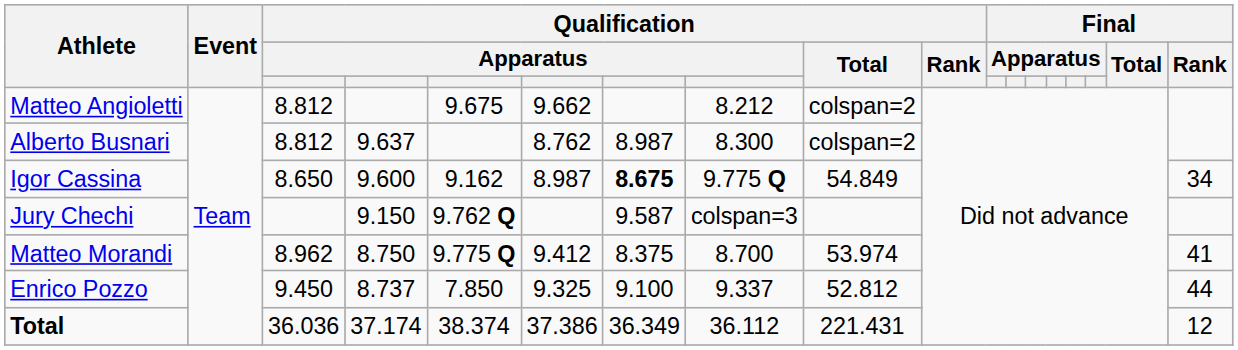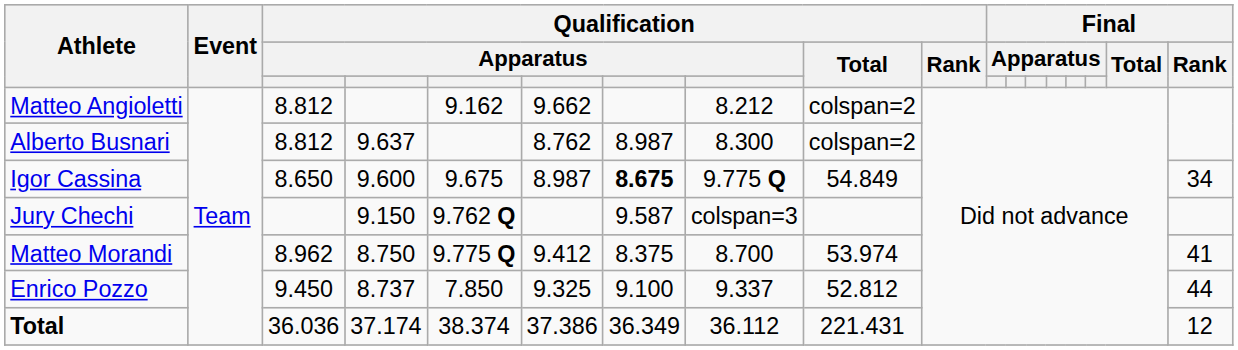(474, 106) 9.675 -> (474, 106) 9.162
(474, 179) 9.162 -> (474, 179) 9.675
